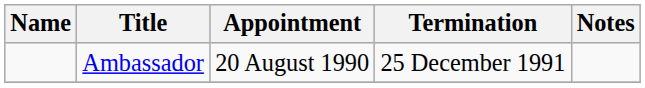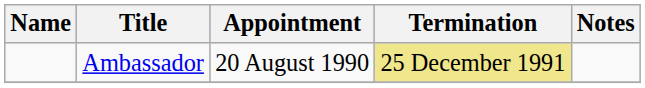(473, 62) no background -> (473, 62) khaki background
